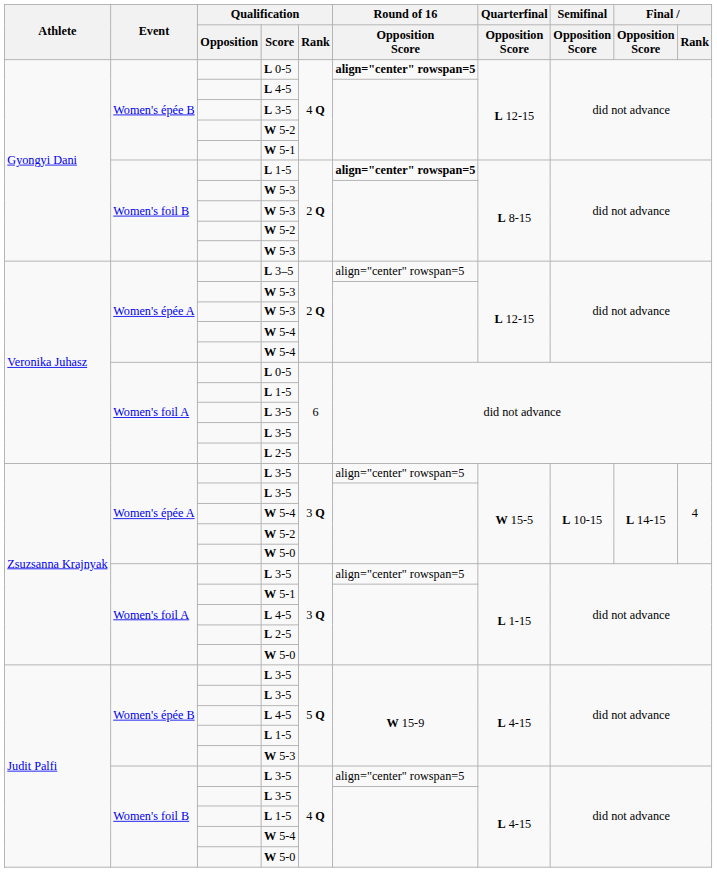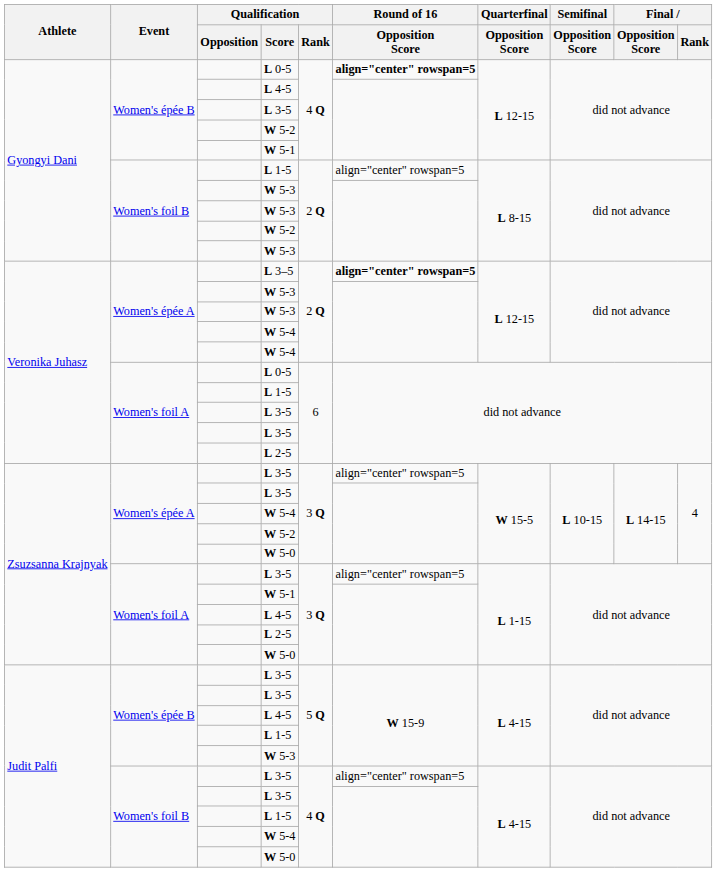(405, 170) bold -> (400, 170) normal
(400, 271) normal -> (405, 271) bold
